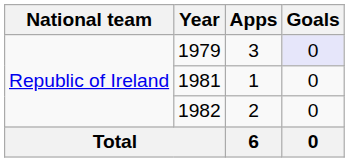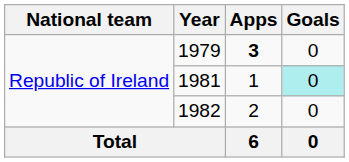(254, 50) normal -> (254, 50) bold
(313, 50) lavender background -> (313, 50) no background
(313, 80) no background -> (313, 80) paleturquoise background
